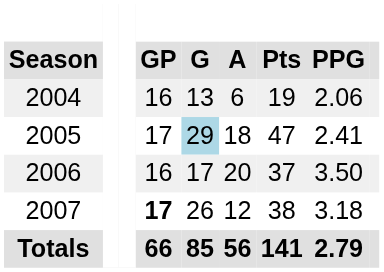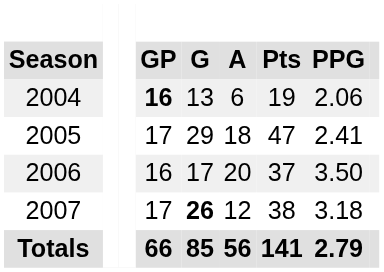(158, 97) normal -> (158, 97) bold
(200, 135) lightblue background -> (200, 135) no background
(158, 210) bold -> (158, 210) normal
(200, 210) normal -> (200, 210) bold
